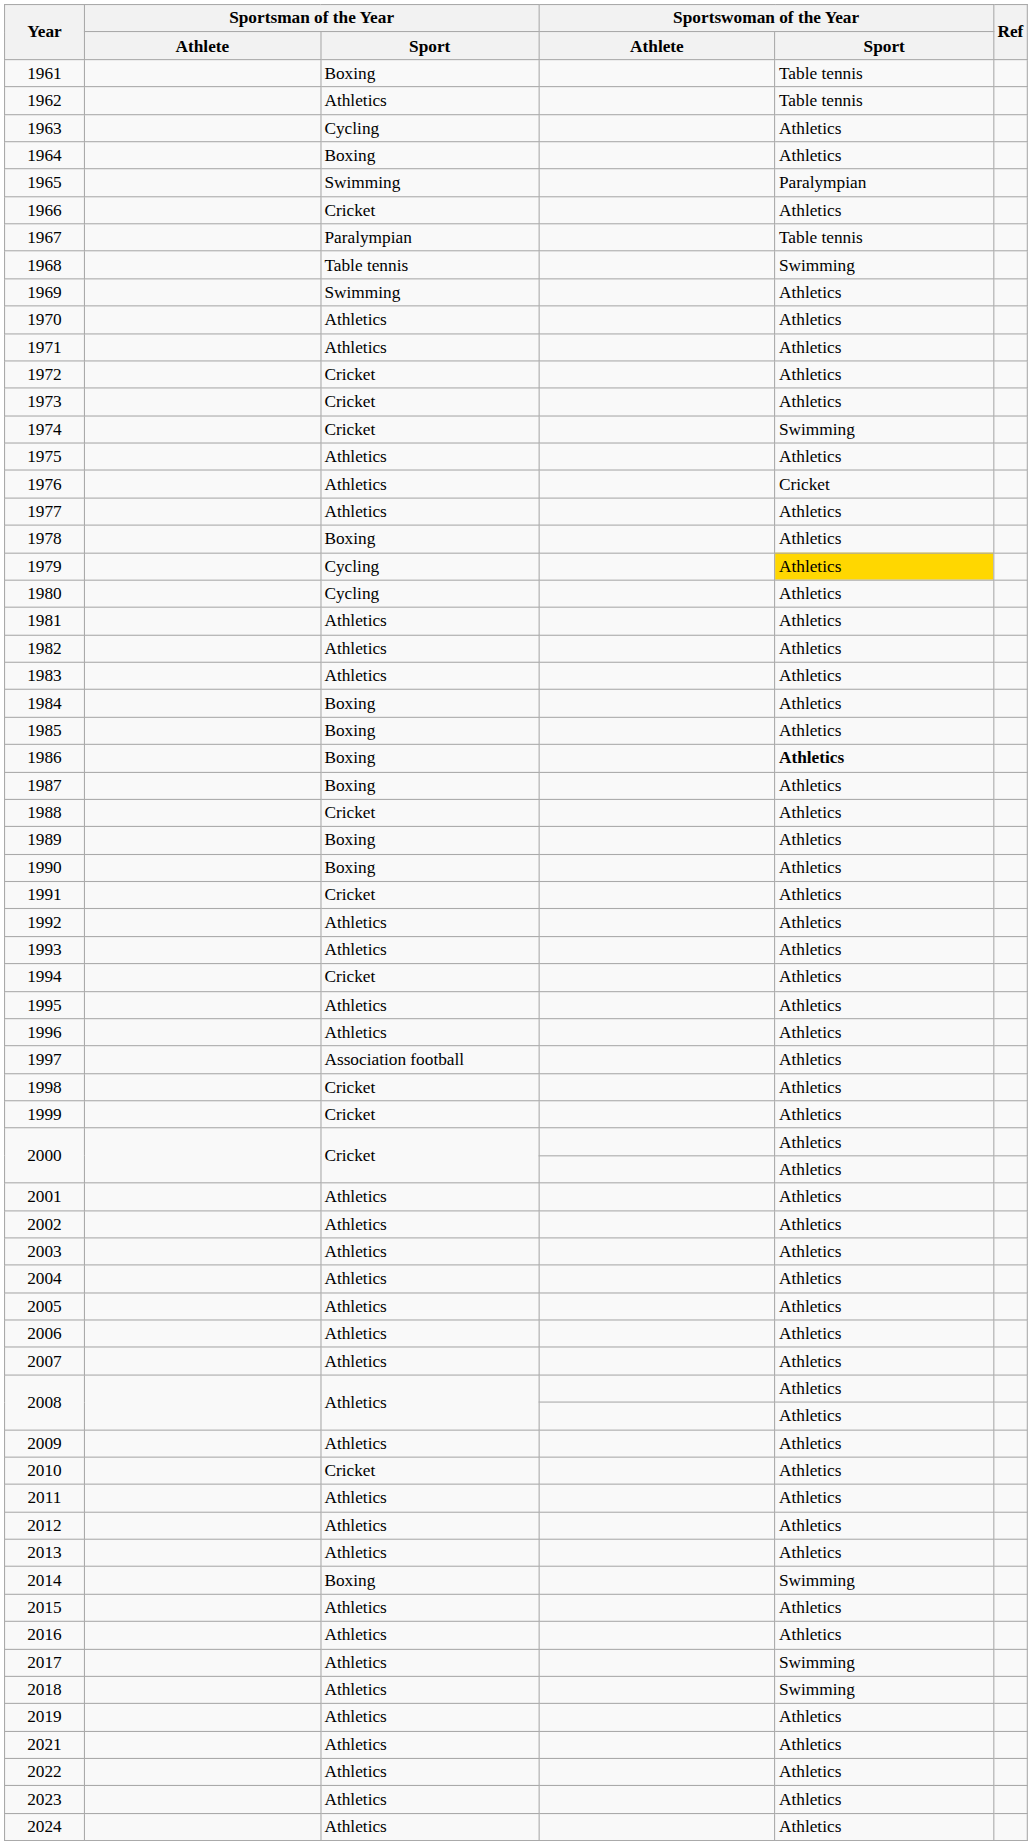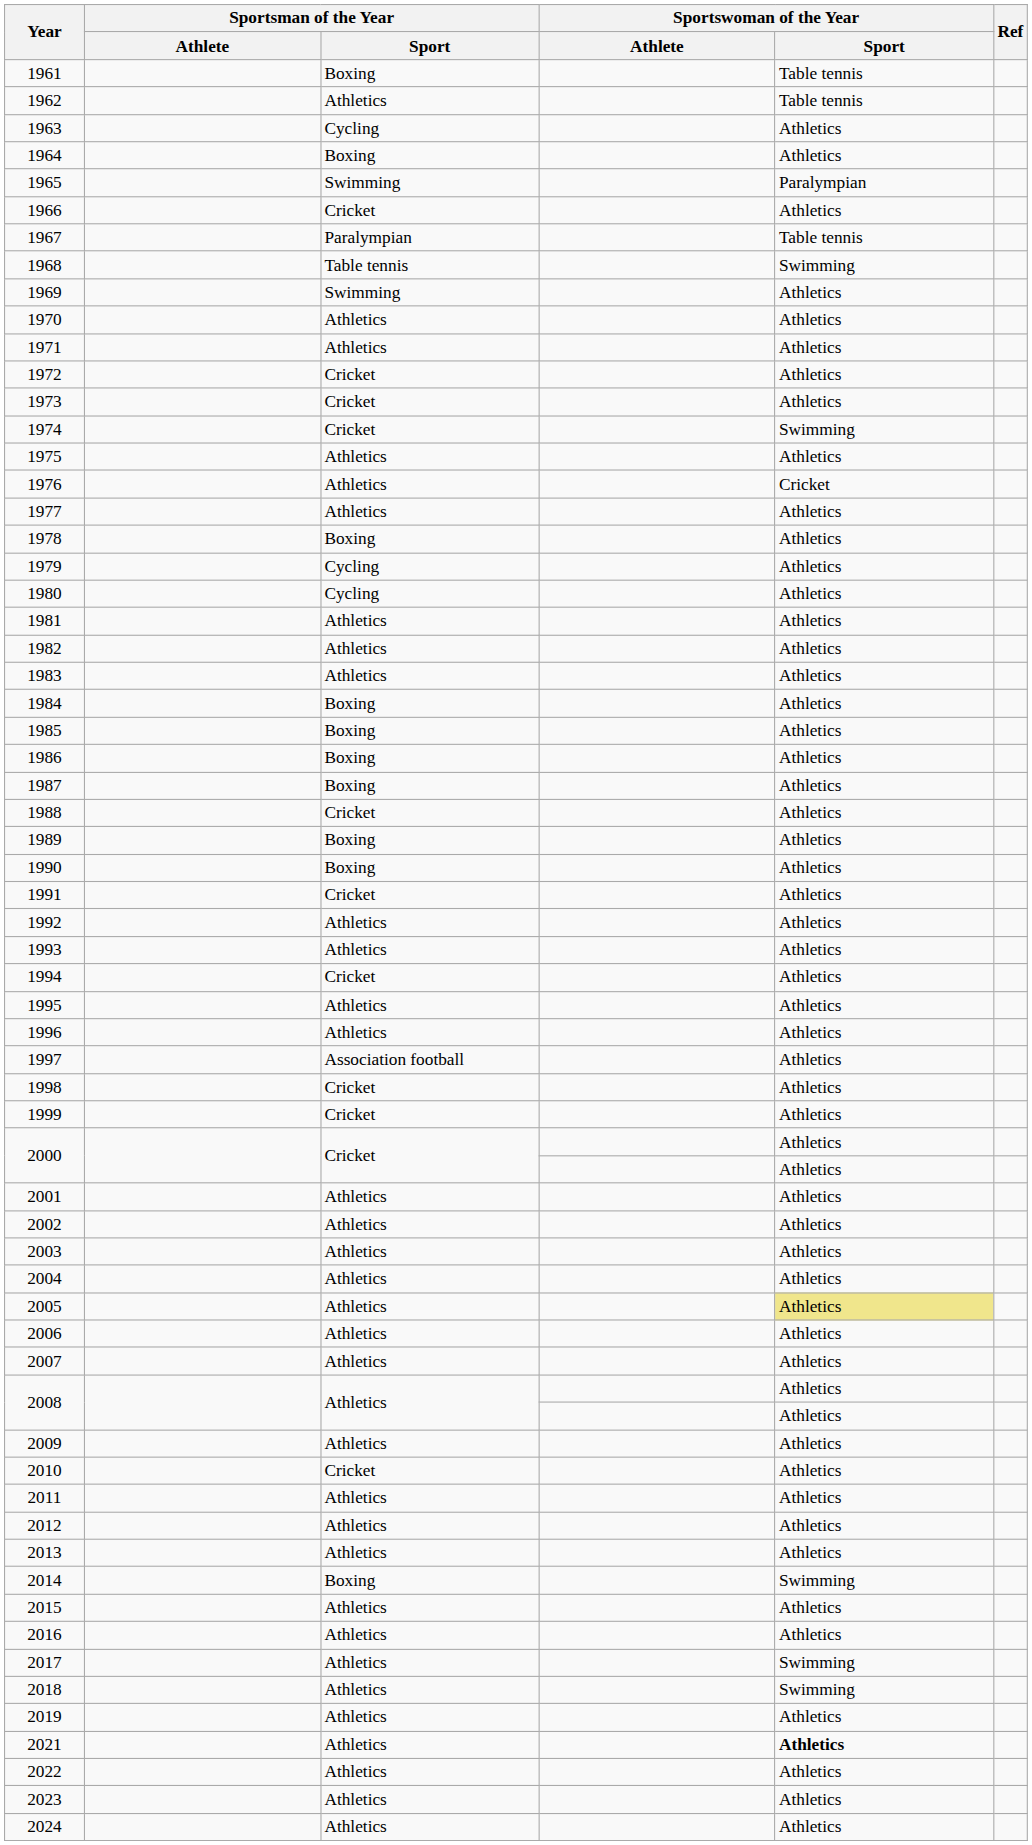(810, 566) gold background -> (810, 566) no background
(812, 758) bold -> (810, 758) normal
(810, 1306) no background -> (810, 1306) khaki background
(810, 1744) normal -> (812, 1744) bold
